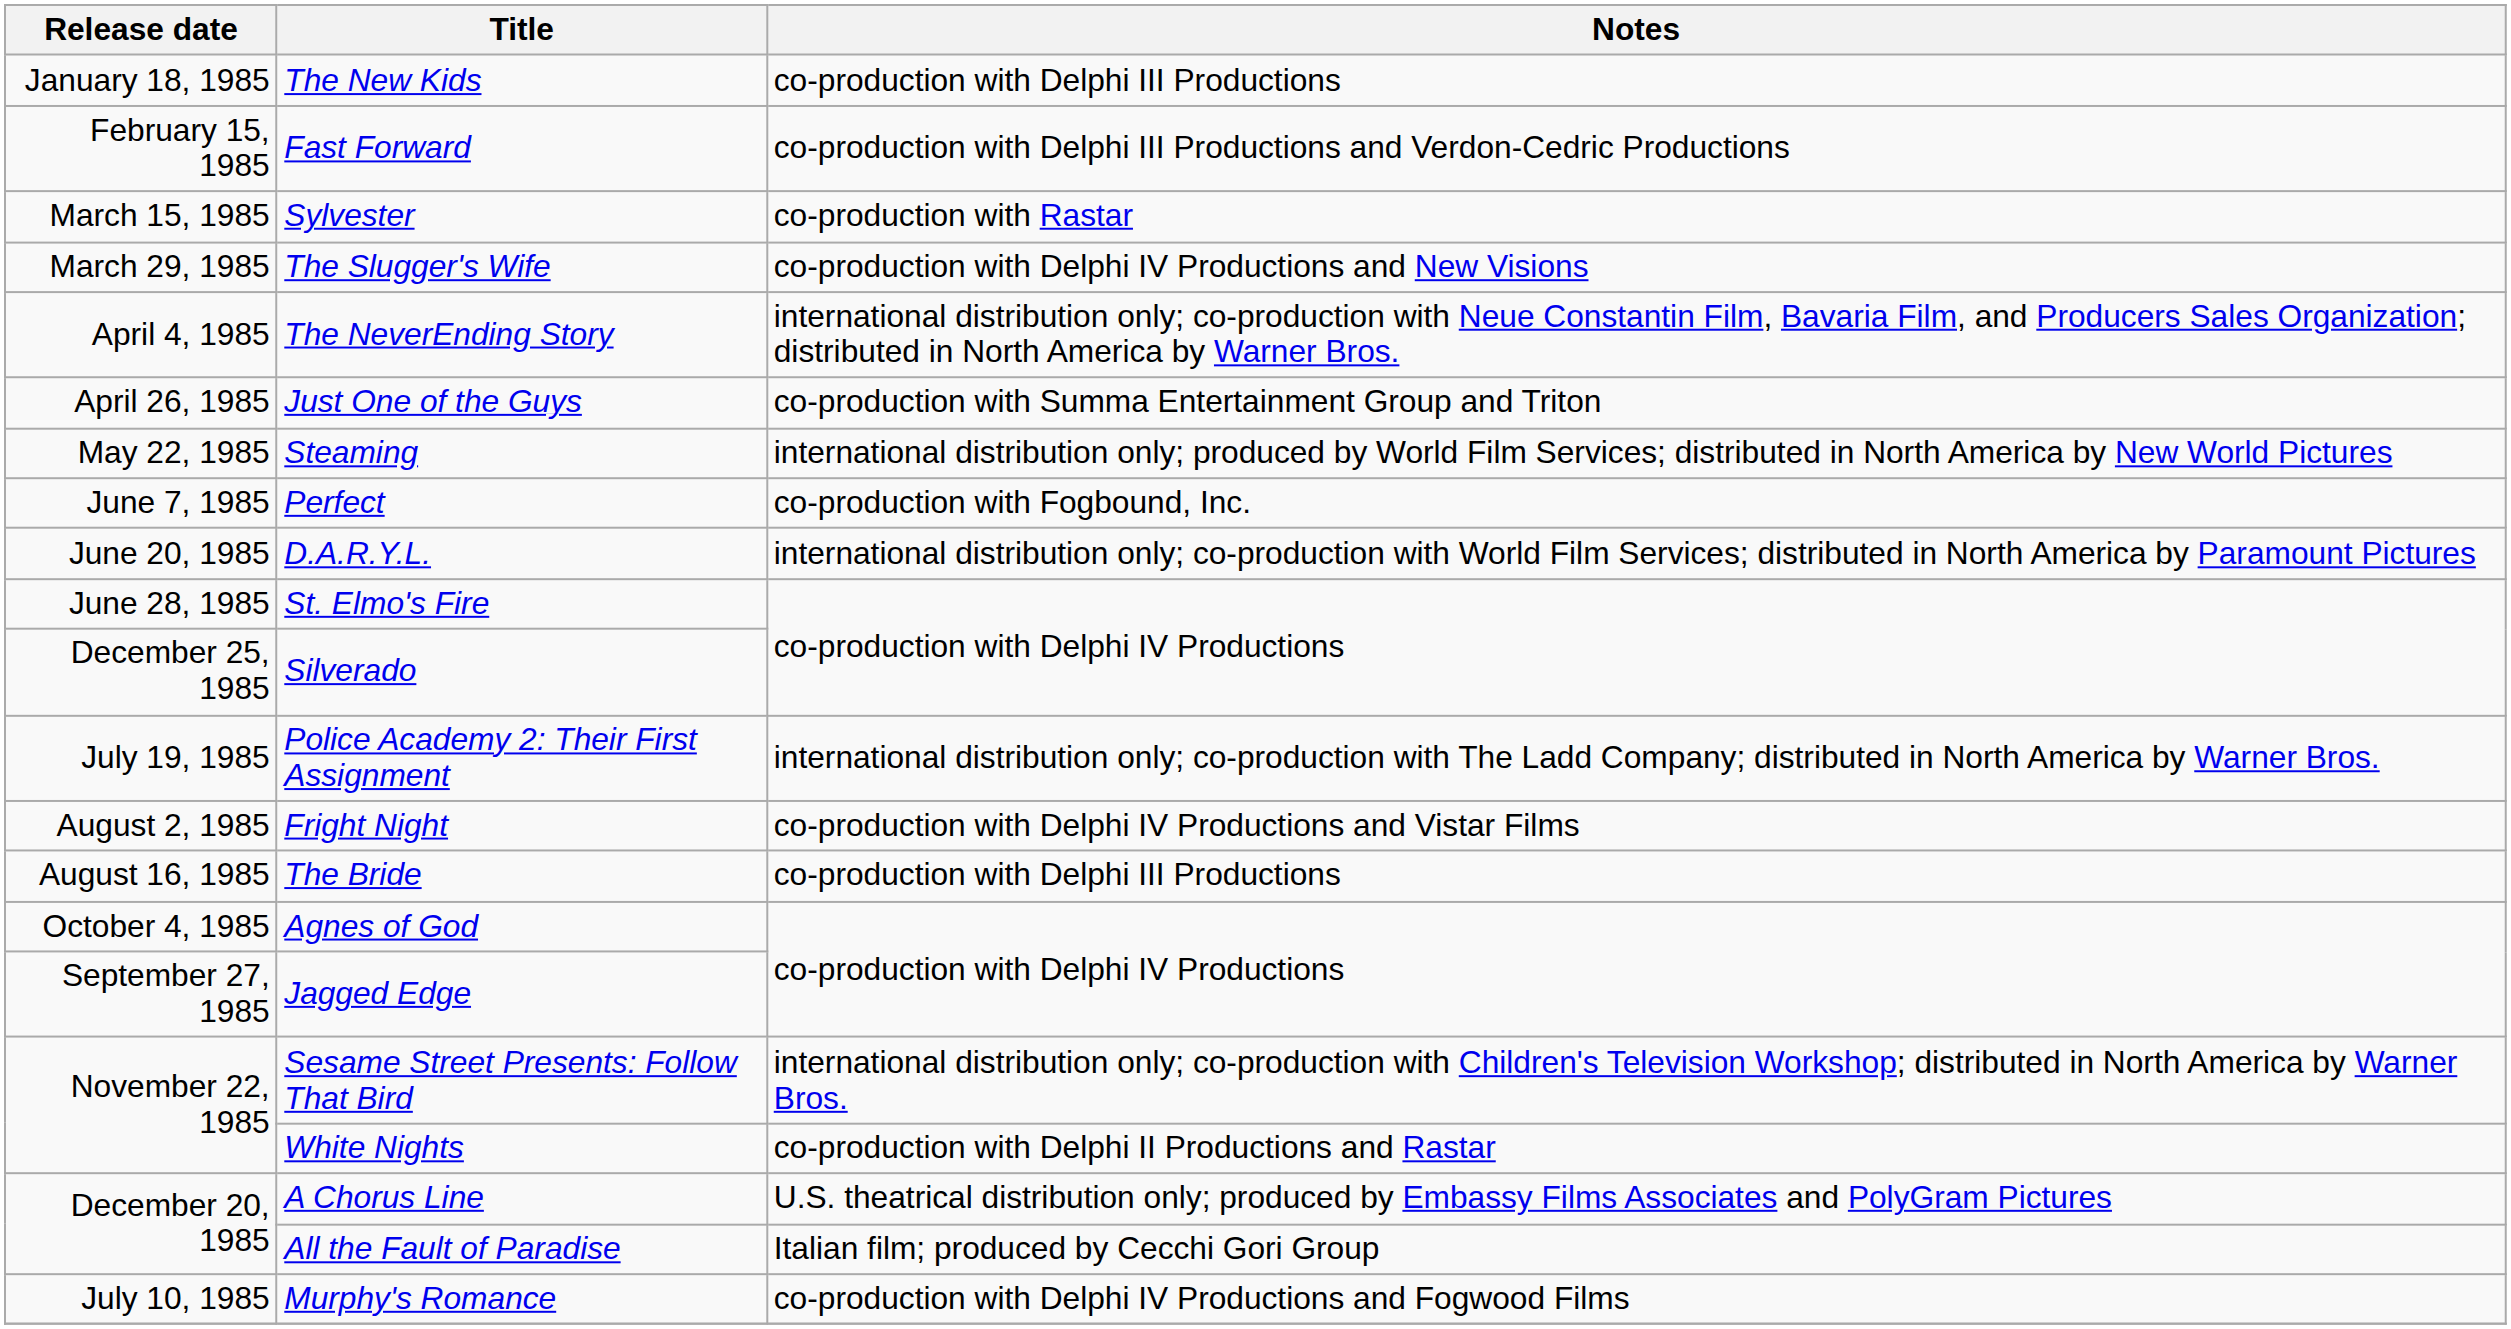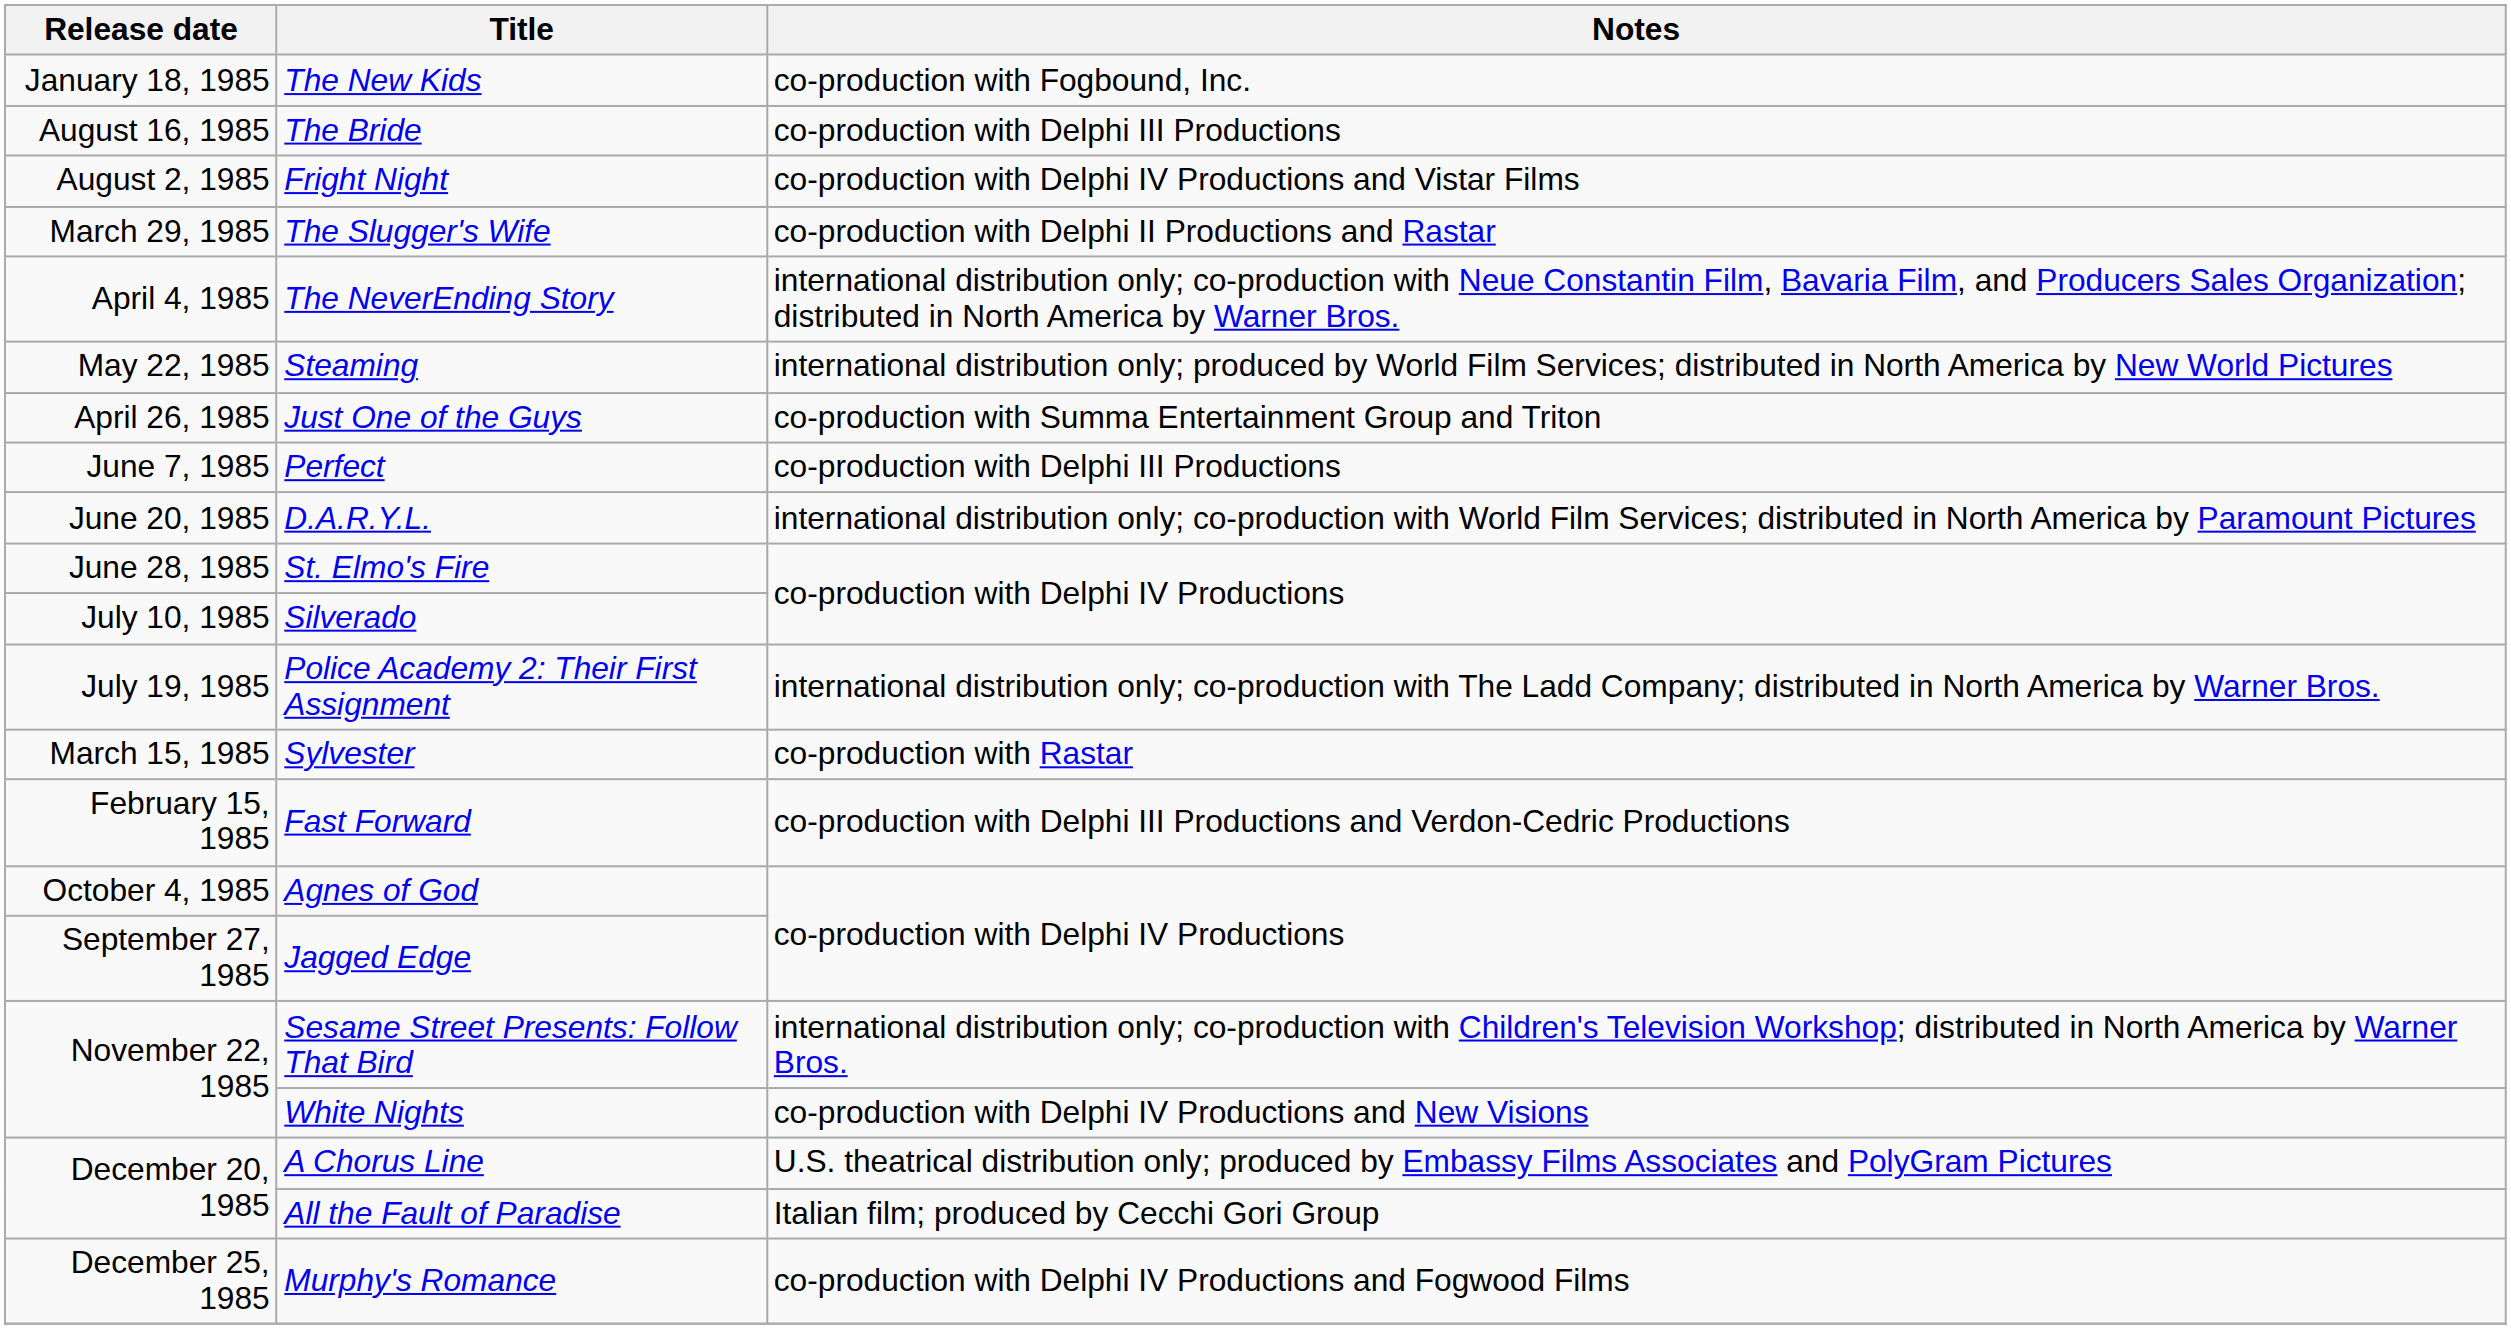(1057, 79) co-production with Delphi III Productions -> (1012, 79) co-production with Fogbound, Inc.
rows swapped: (378, 147) <-> (353, 875)
rows swapped: (349, 215) <-> (366, 825)
(1181, 266) co-production with Delphi IV Productions and New Visions -> (1135, 230) co-production with Delphi II Productions and Rastar
rows swapped: (433, 402) <-> (351, 452)
(1012, 502) co-production with Fogbound, Inc. -> (1057, 467) co-production with Delphi III Productions
(170, 671) December 25, 1985 -> (175, 617) July 10, 1985
(1135, 1147) co-production with Delphi II Productions and Rastar -> (1181, 1112) co-production with Delphi IV Productions and New Visions
(175, 1298) July 10, 1985 -> (170, 1280) December 25, 1985
